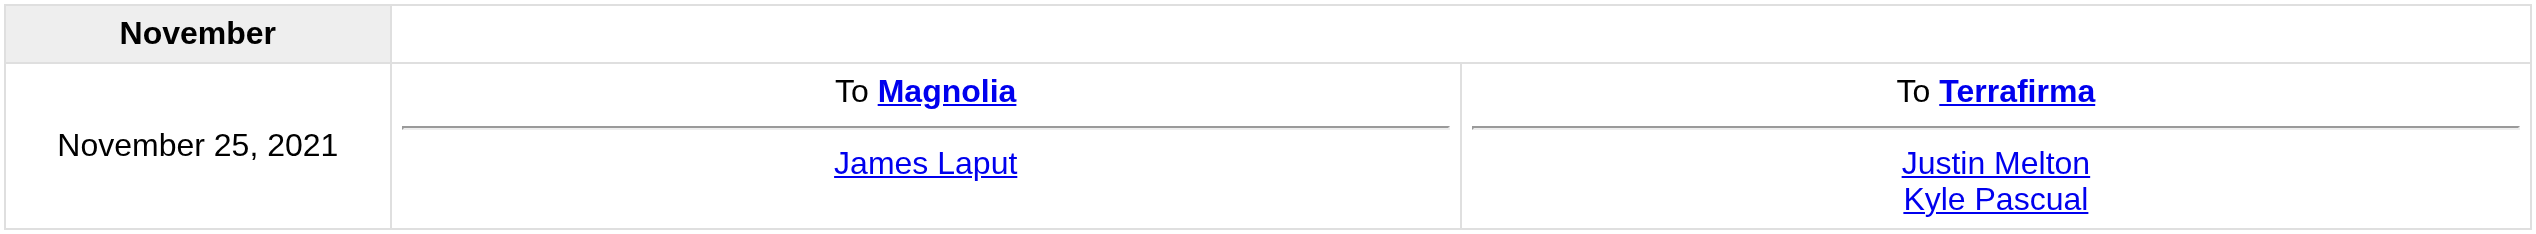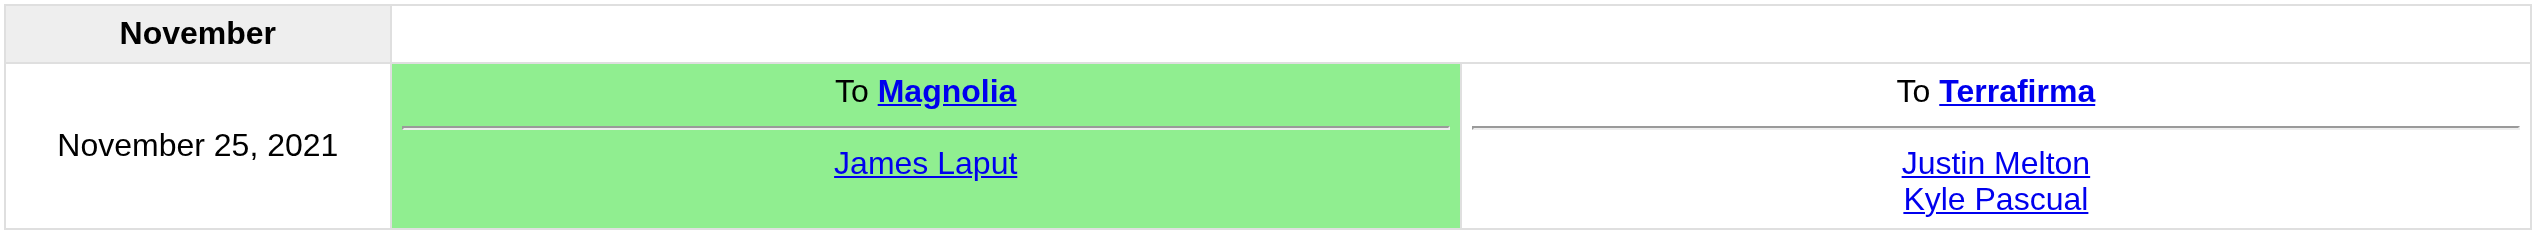(926, 127) no background -> (926, 127) lightgreen background
